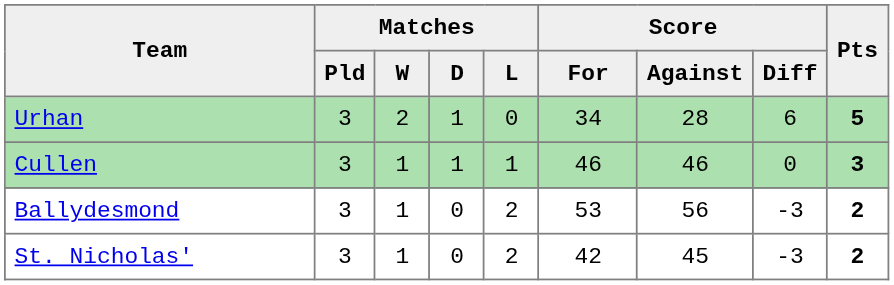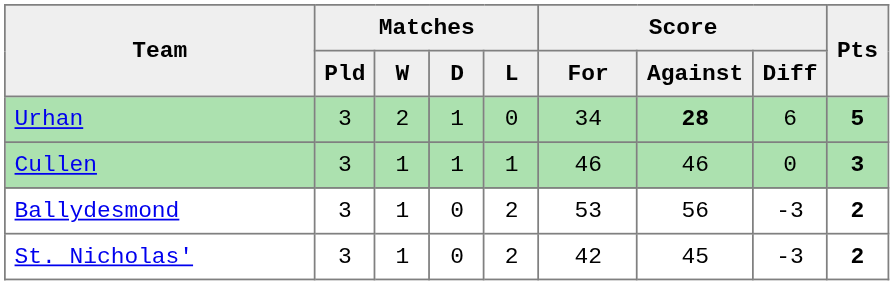(695, 119) normal -> (695, 119) bold
